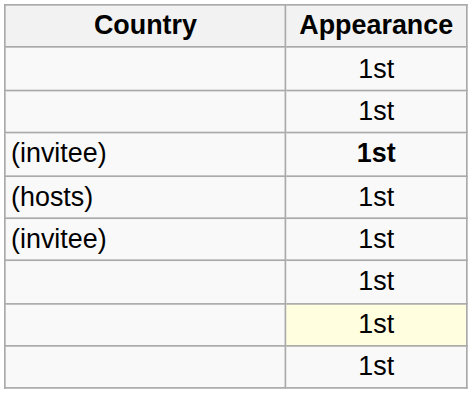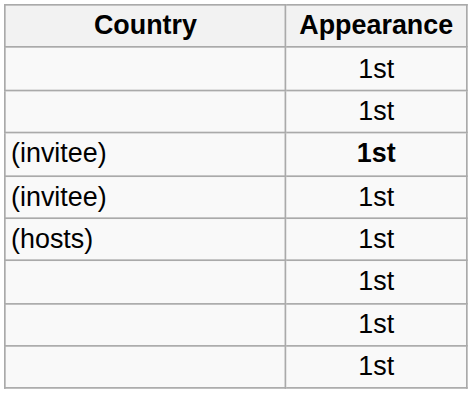(52, 196) (hosts) -> (59, 196) (invitee)
(59, 238) (invitee) -> (52, 238) (hosts)
(376, 324) lightyellow background -> (376, 324) no background
